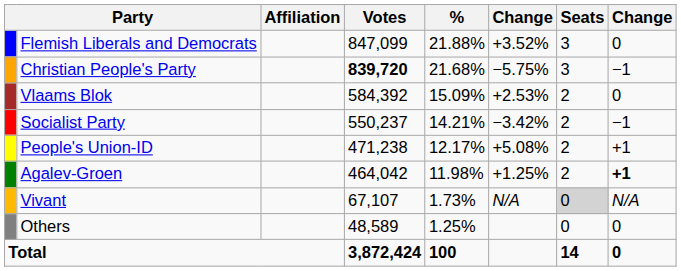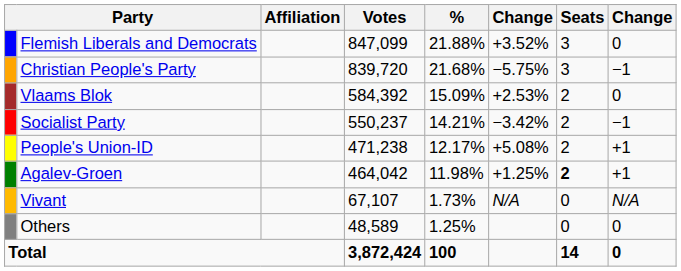(378, 69) bold -> (378, 69) normal
(565, 174) normal -> (565, 174) bold
(621, 174) bold -> (621, 174) normal
(565, 200) lightgrey background -> (565, 200) no background
